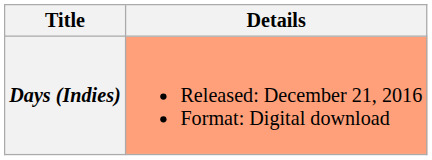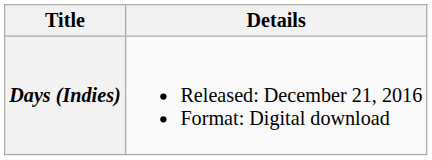(276, 107) lightsalmon background -> (276, 107) no background
